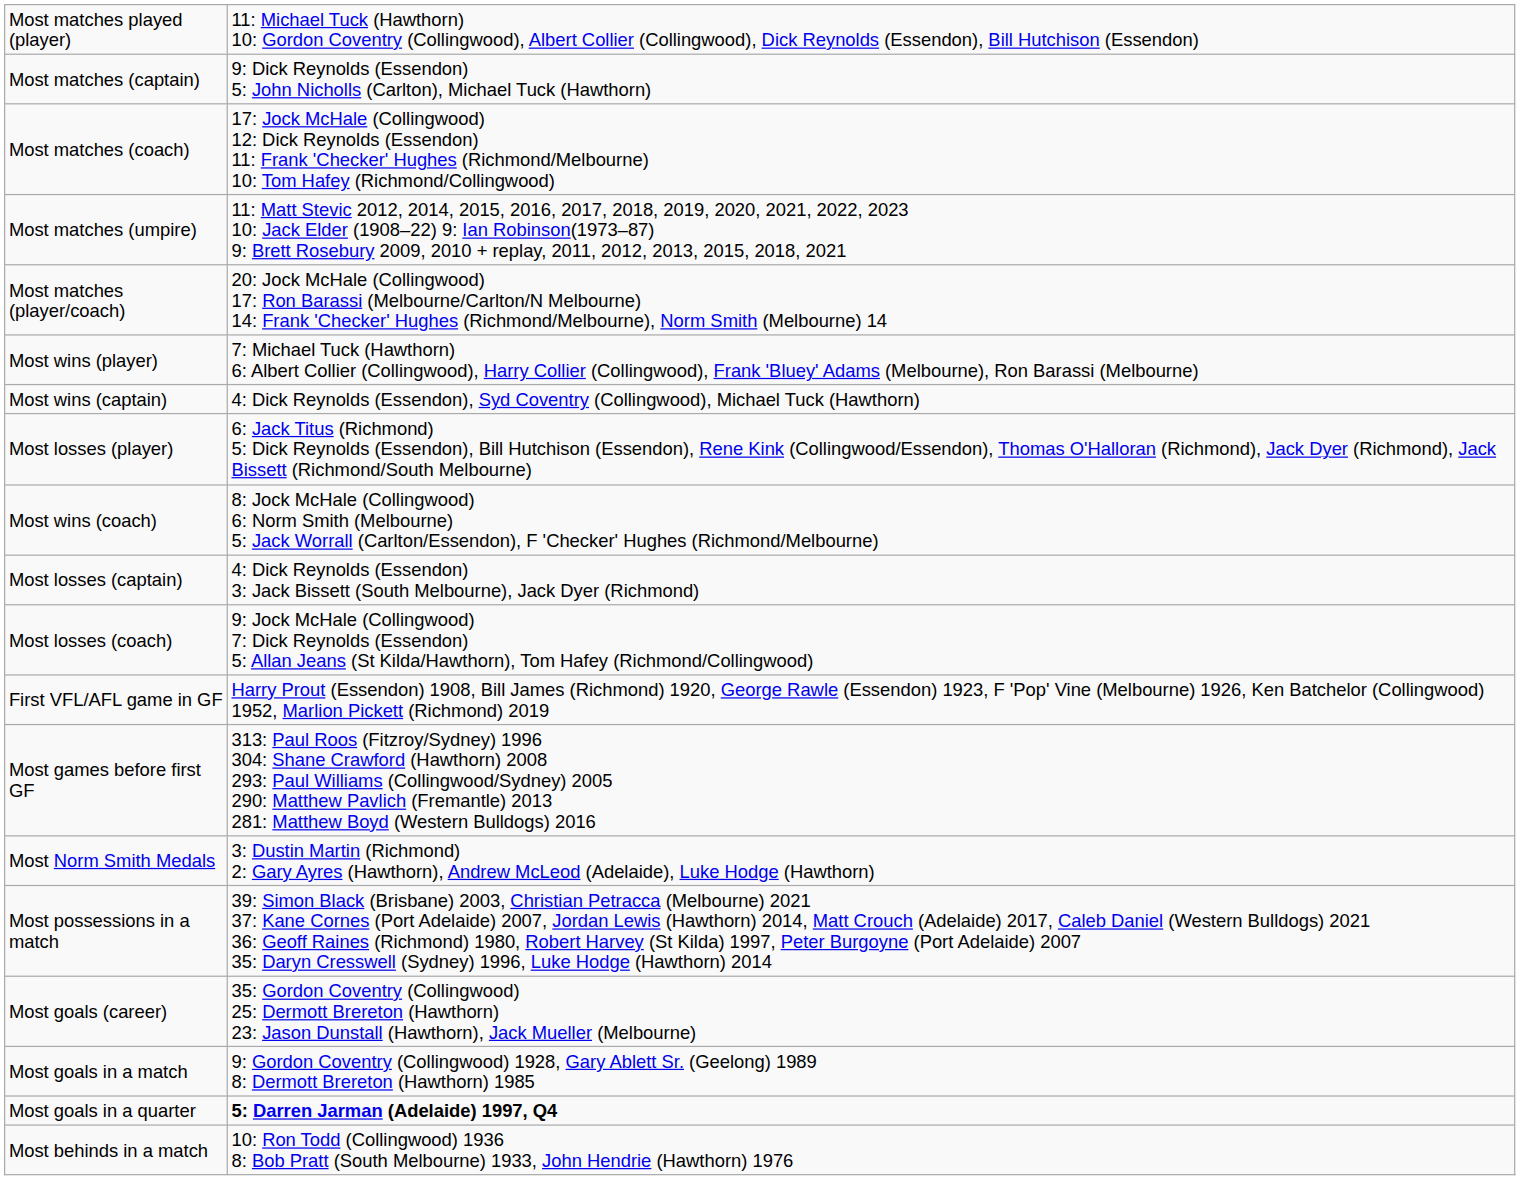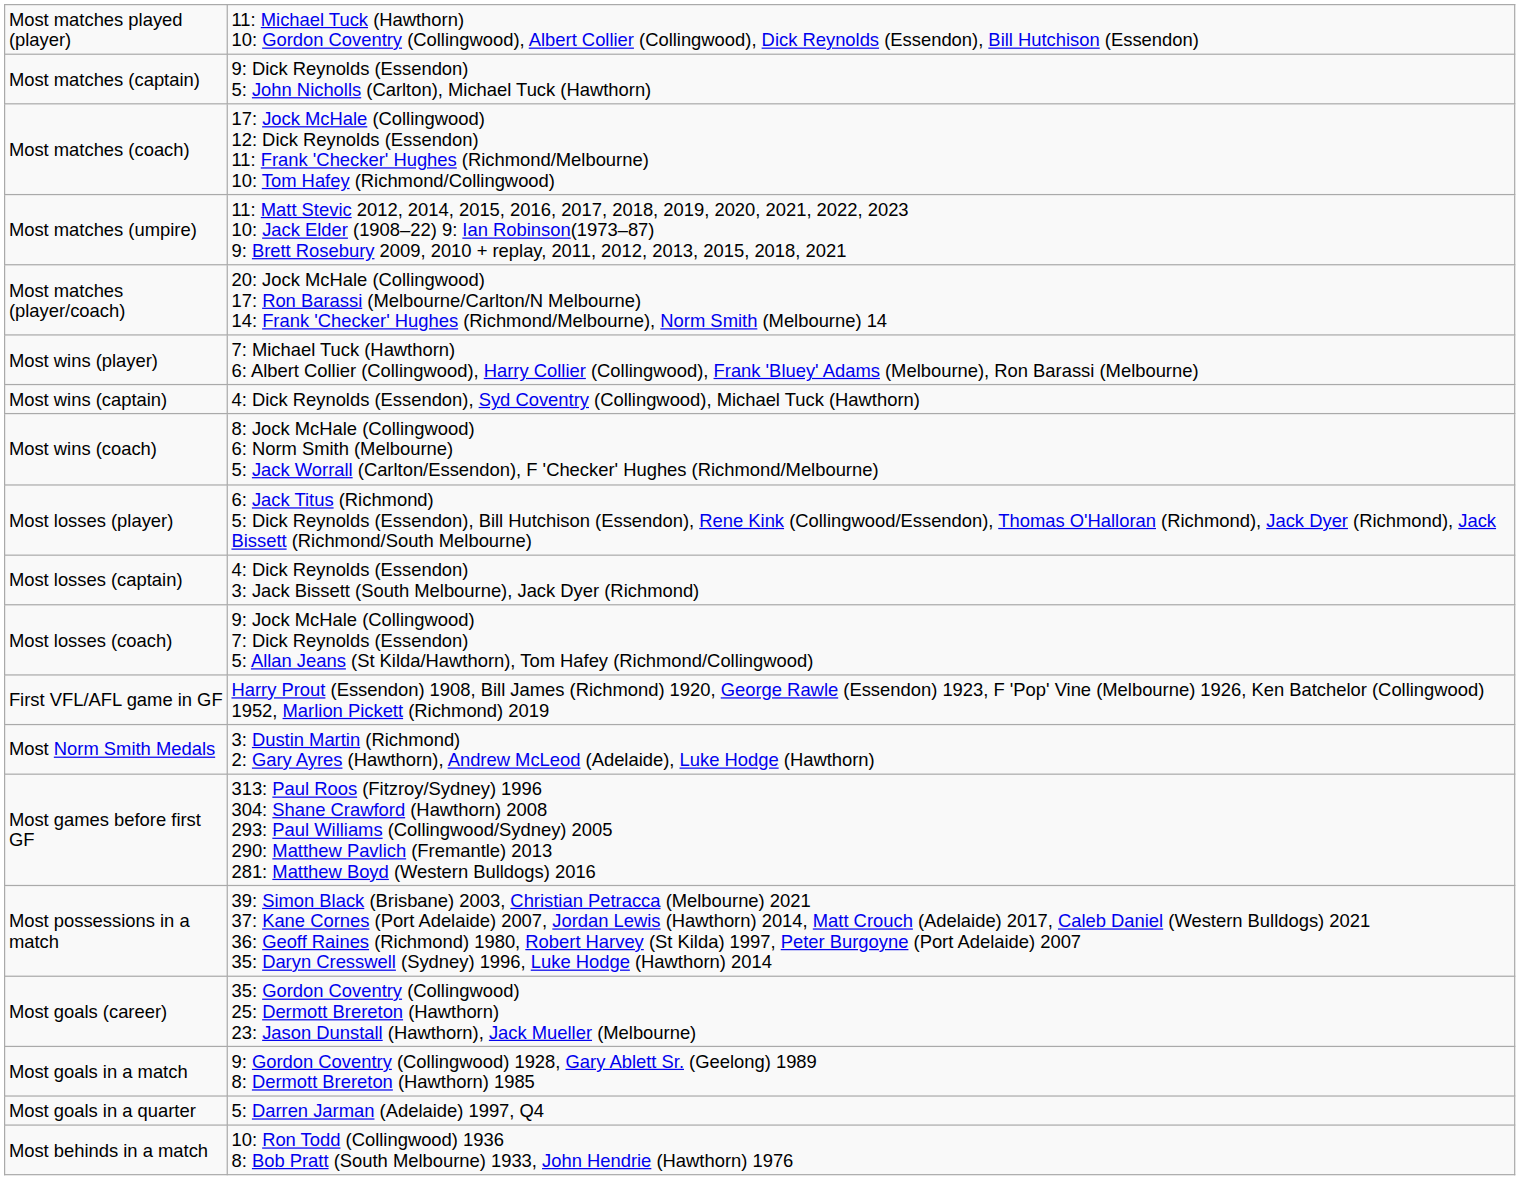rows swapped: (83, 520) <-> (91, 449)
rows swapped: (105, 780) <-> (112, 861)
(394, 1111) bold -> (388, 1111) normal
